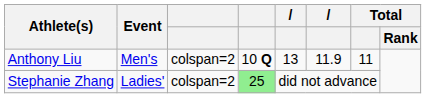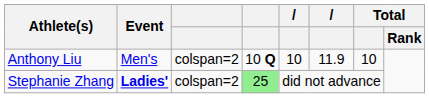(290, 60) 13 -> (294, 60) 10
(366, 60) 11 -> (369, 60) 10
(143, 82) normal -> (144, 82) bold
